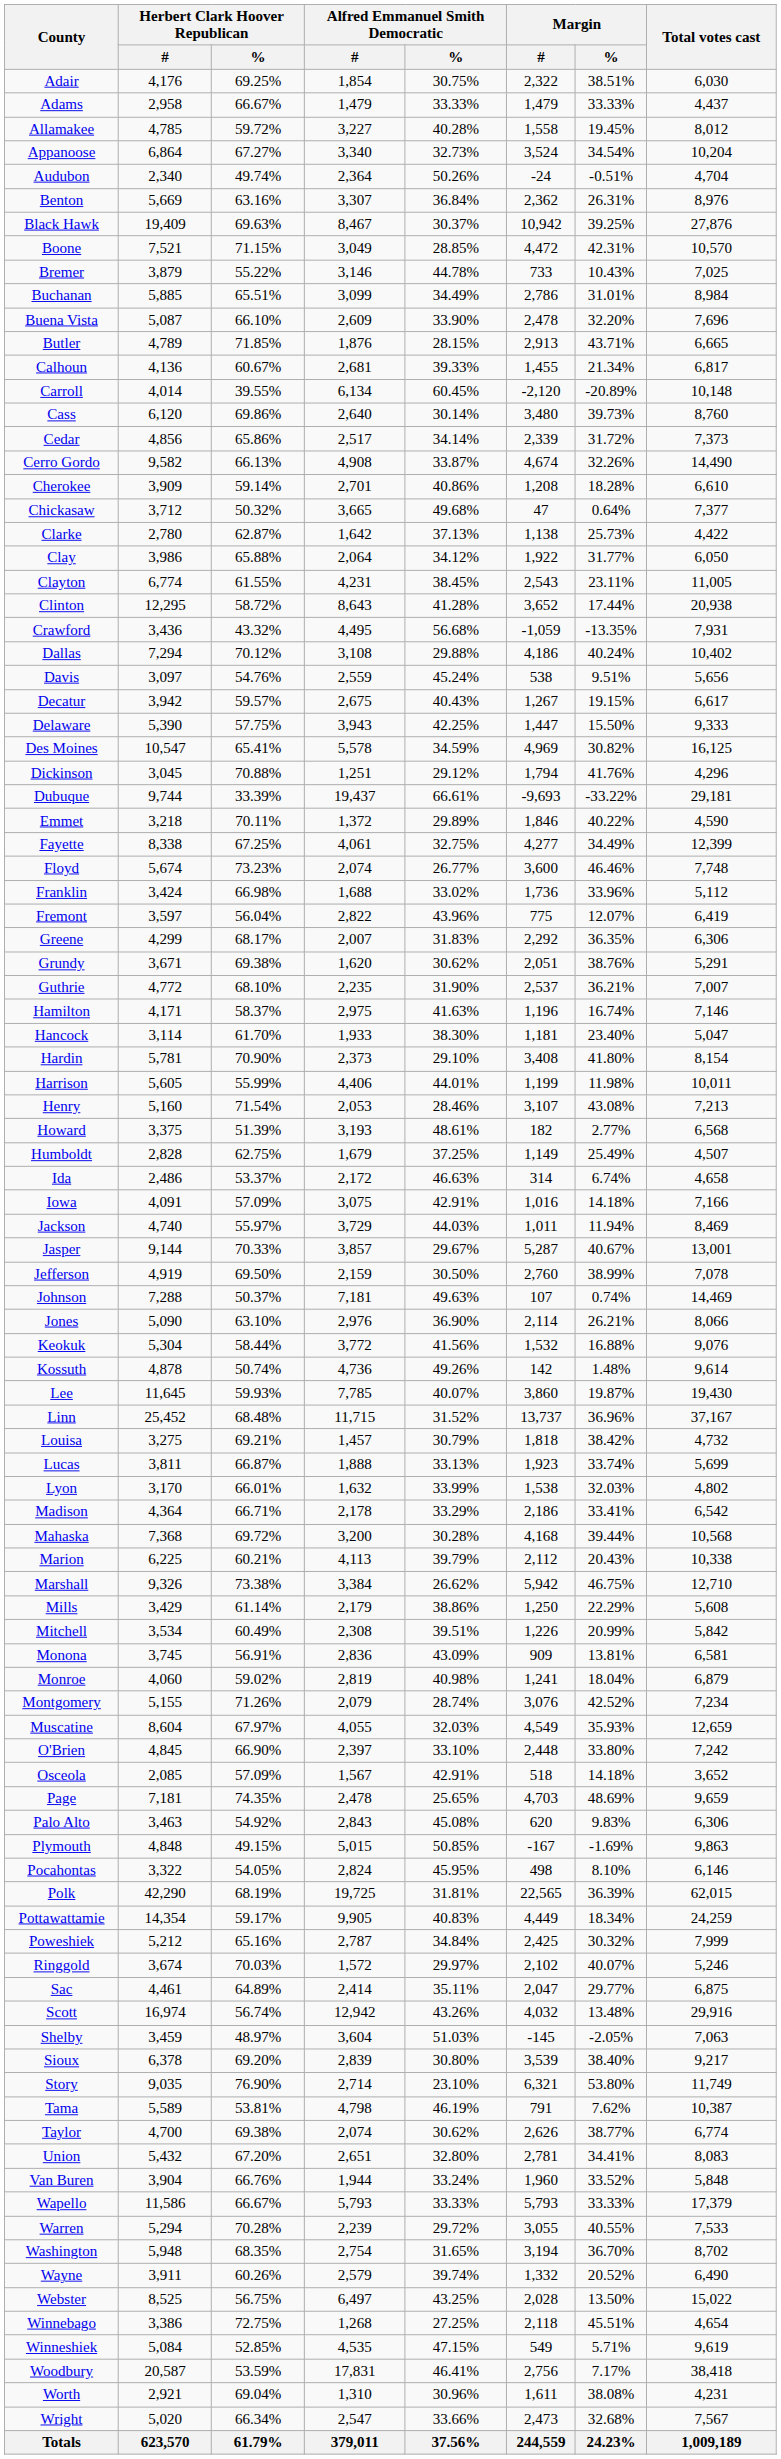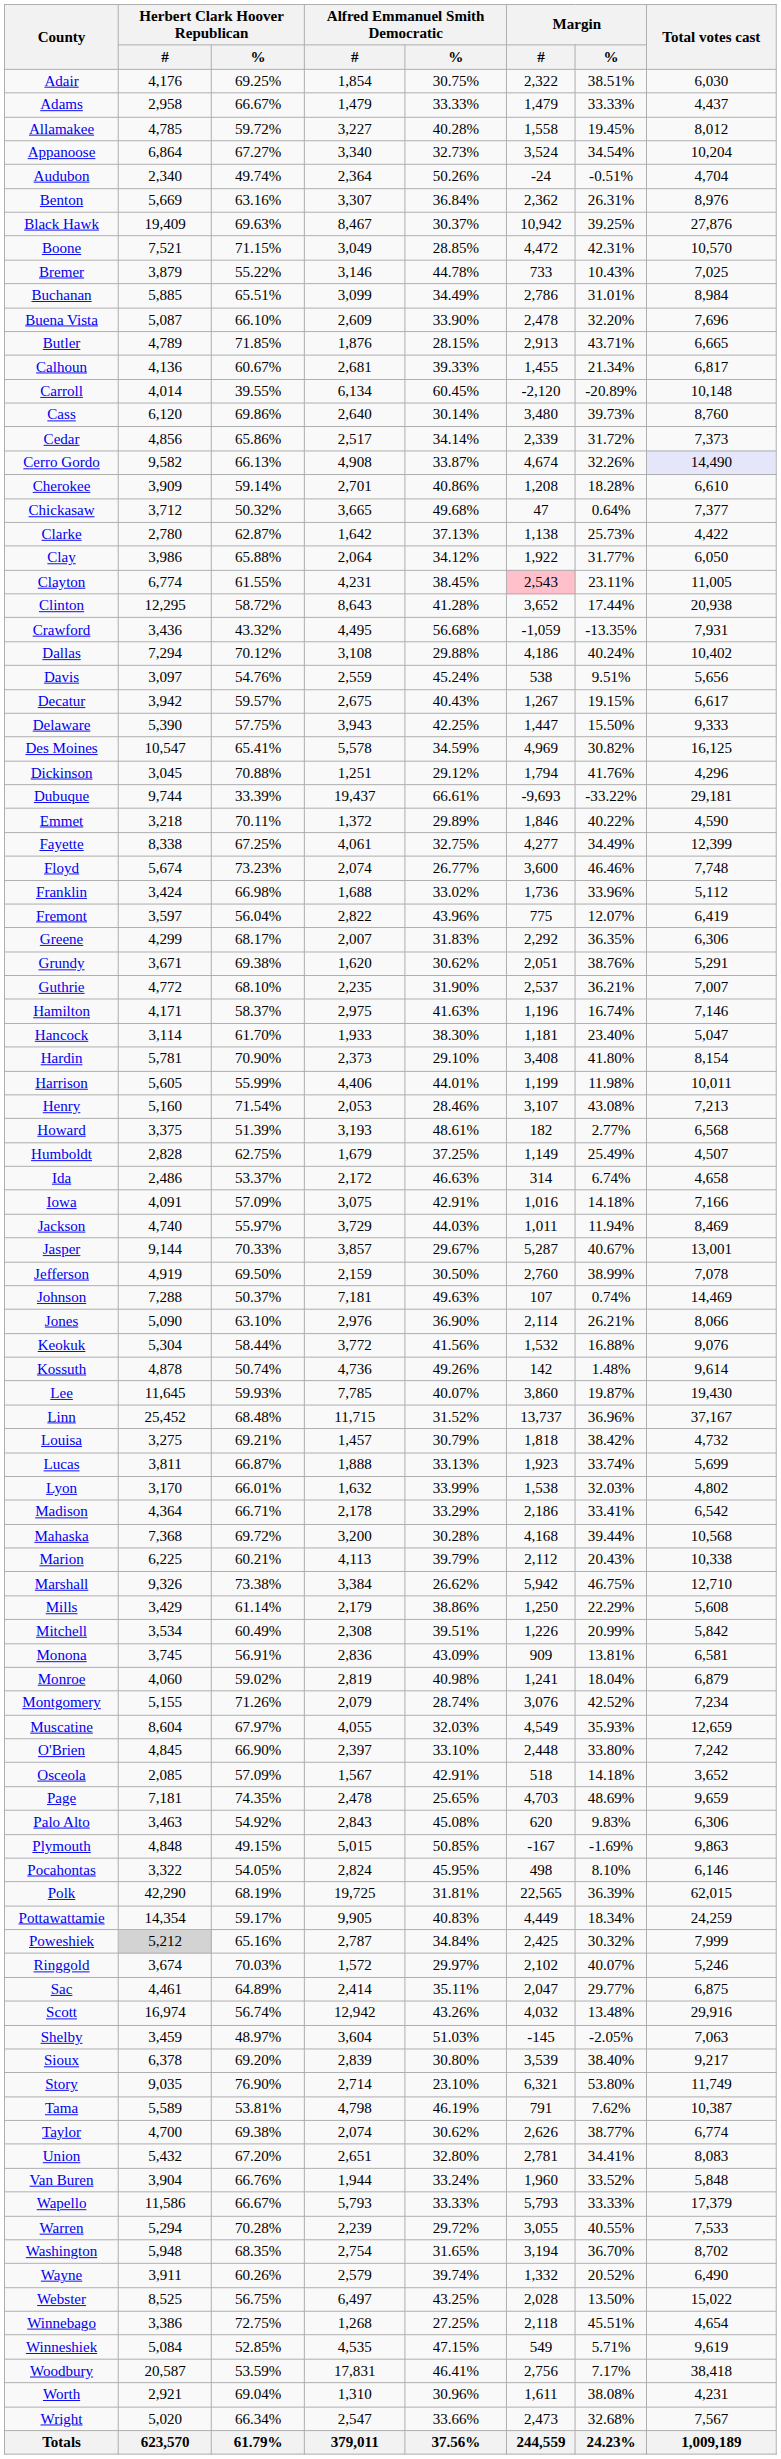(711, 462) no background -> (711, 462) lavender background
(541, 581) no background -> (541, 581) pink background
(165, 1941) no background -> (165, 1941) lightgrey background
